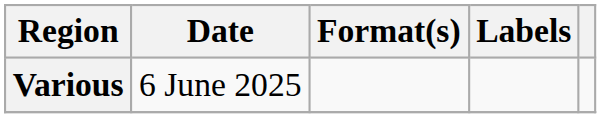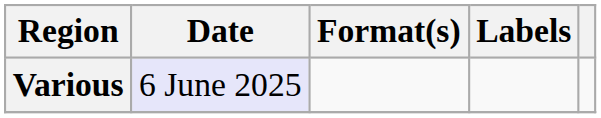(220, 84) no background -> (220, 84) lavender background
